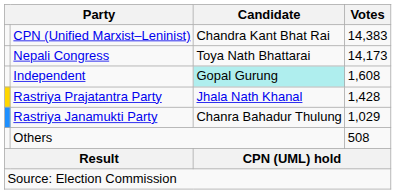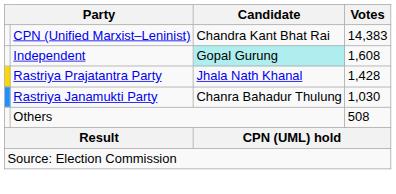- row: (61, 55)
(364, 117) 1,029 -> (364, 96) 1,030
